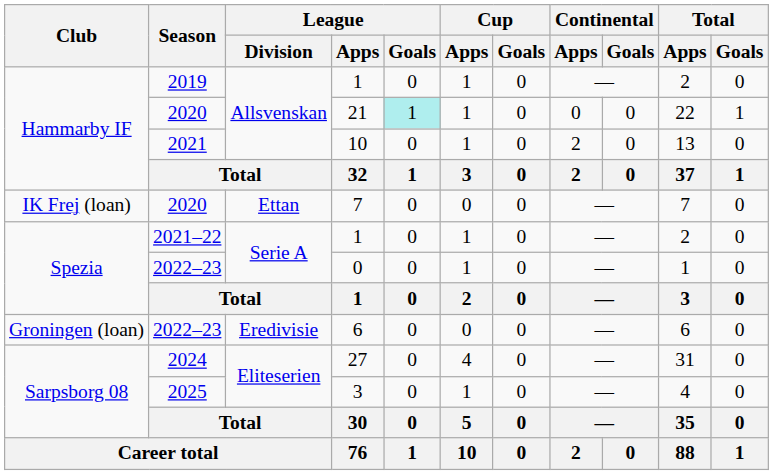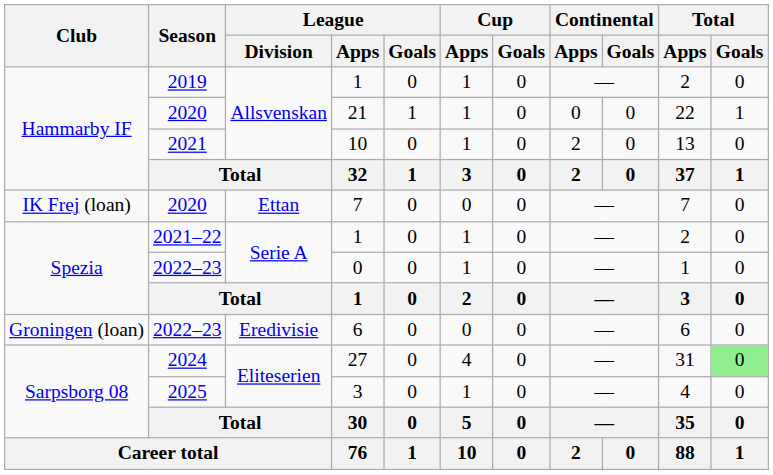(412, 112) paleturquoise background -> (412, 112) no background
(740, 360) no background -> (740, 360) lightgreen background
